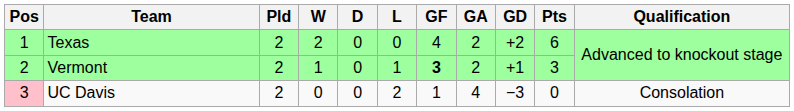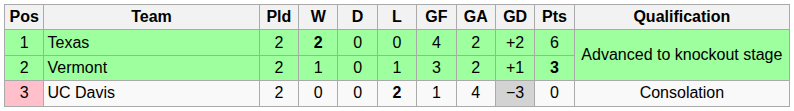(318, 42) normal -> (318, 42) bold
(436, 67) bold -> (436, 67) normal
(554, 67) normal -> (554, 67) bold
(397, 93) normal -> (397, 93) bold
(515, 93) no background -> (515, 93) lightgrey background
